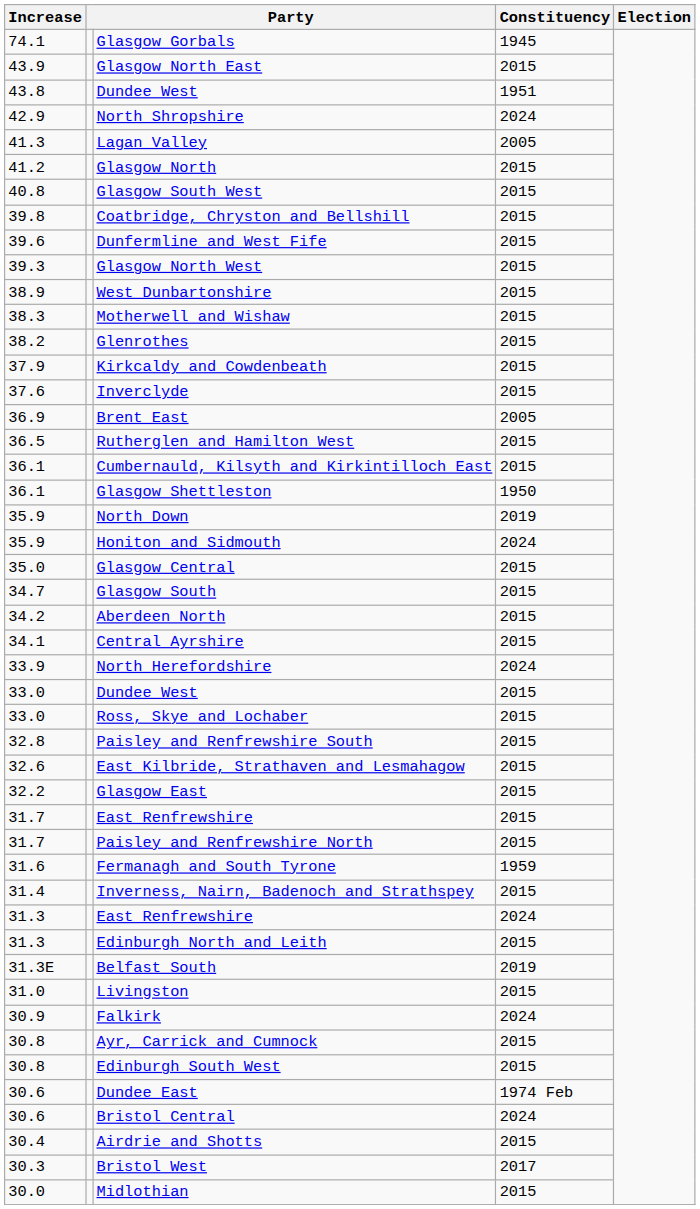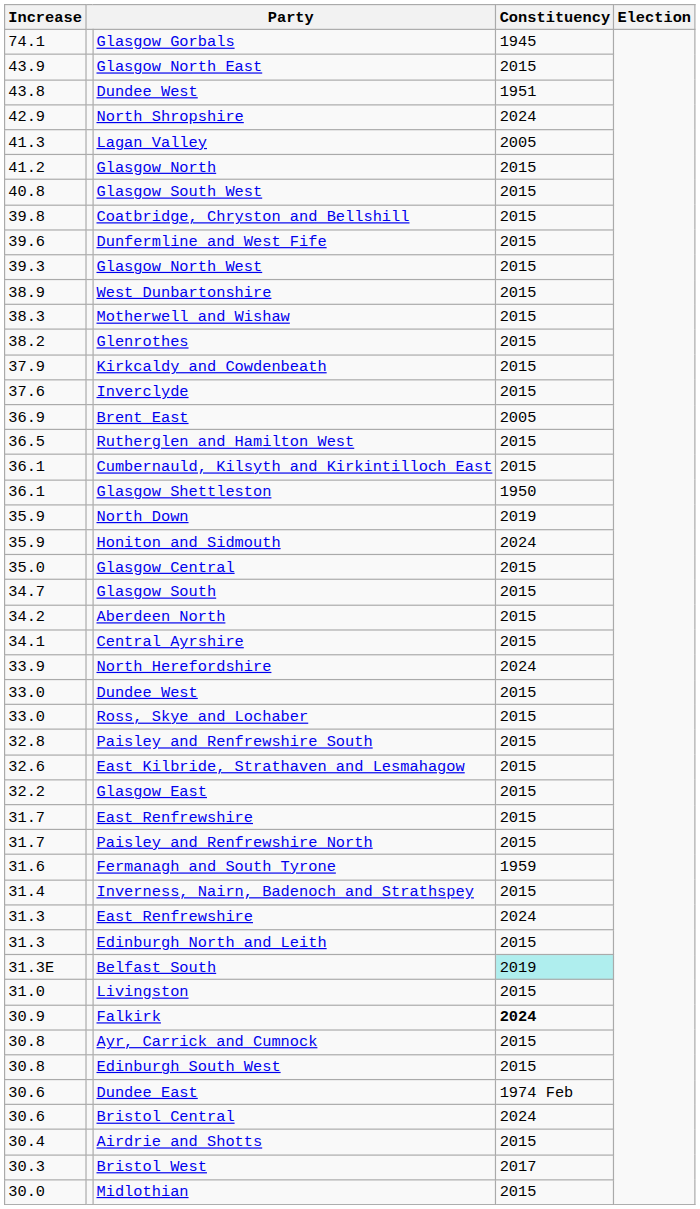(518, 967) no background -> (518, 967) paleturquoise background
(518, 1017) normal -> (518, 1017) bold
